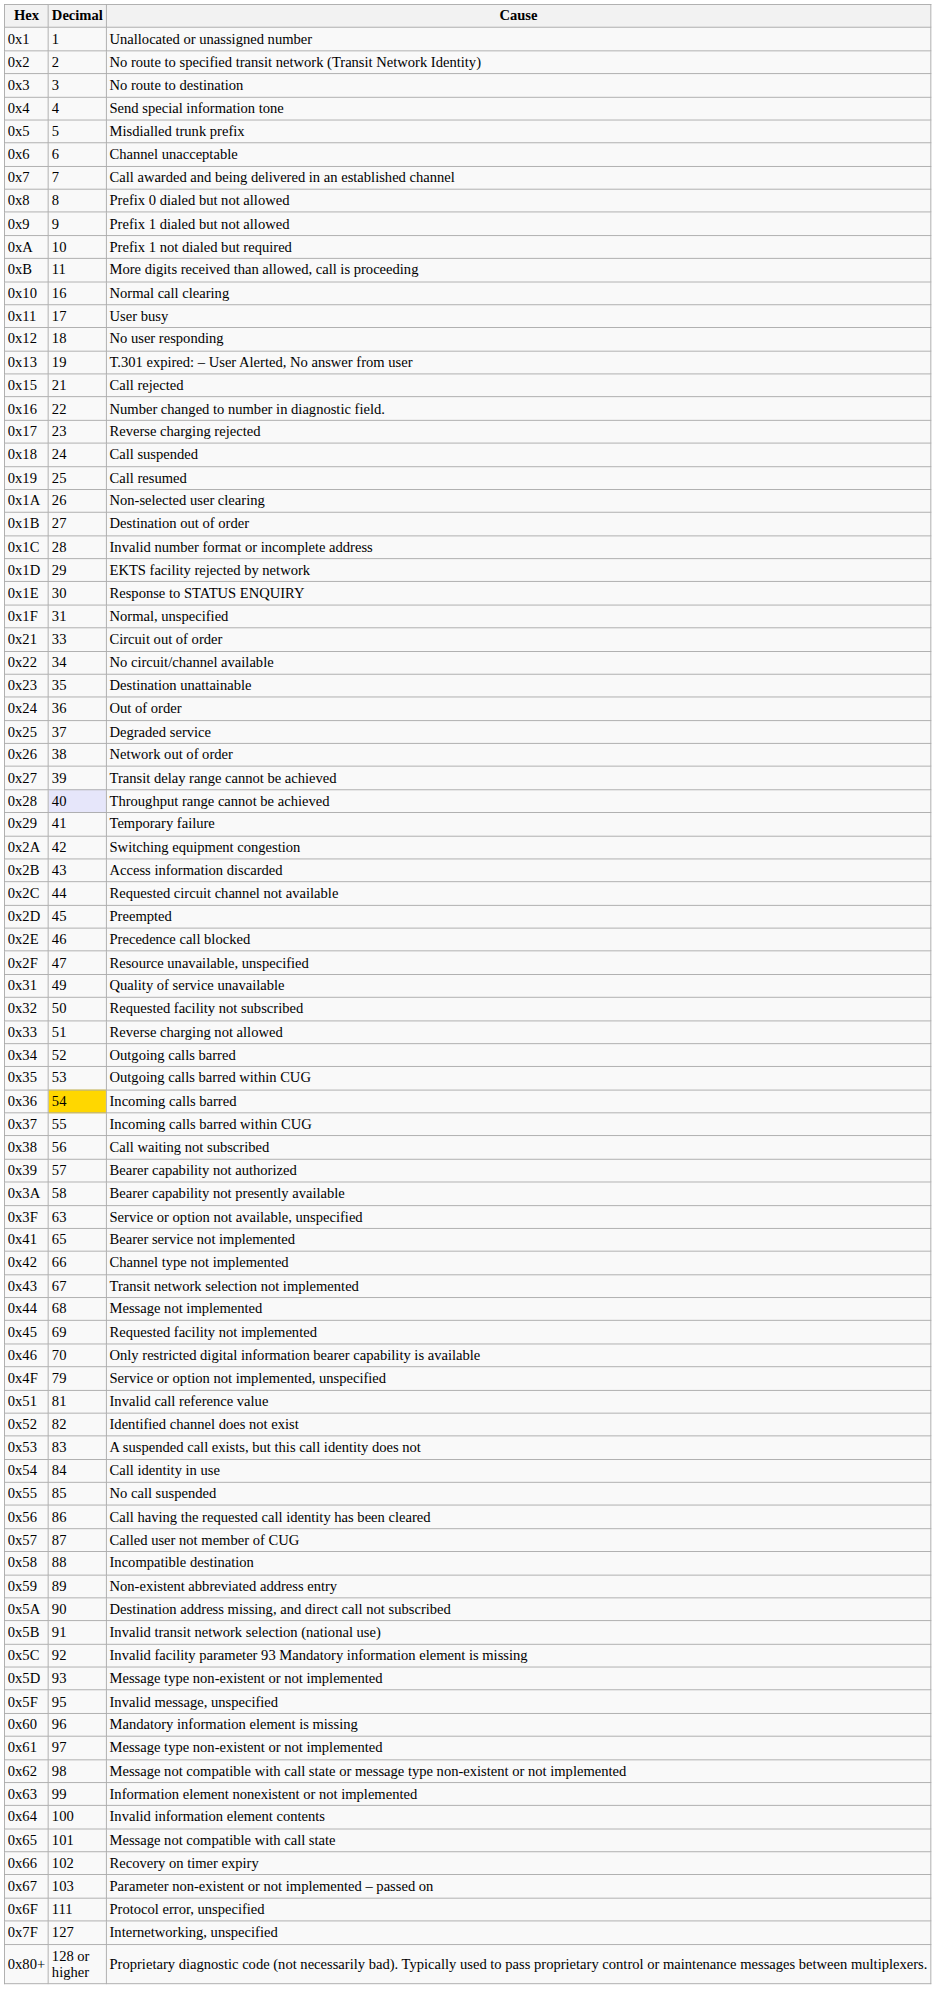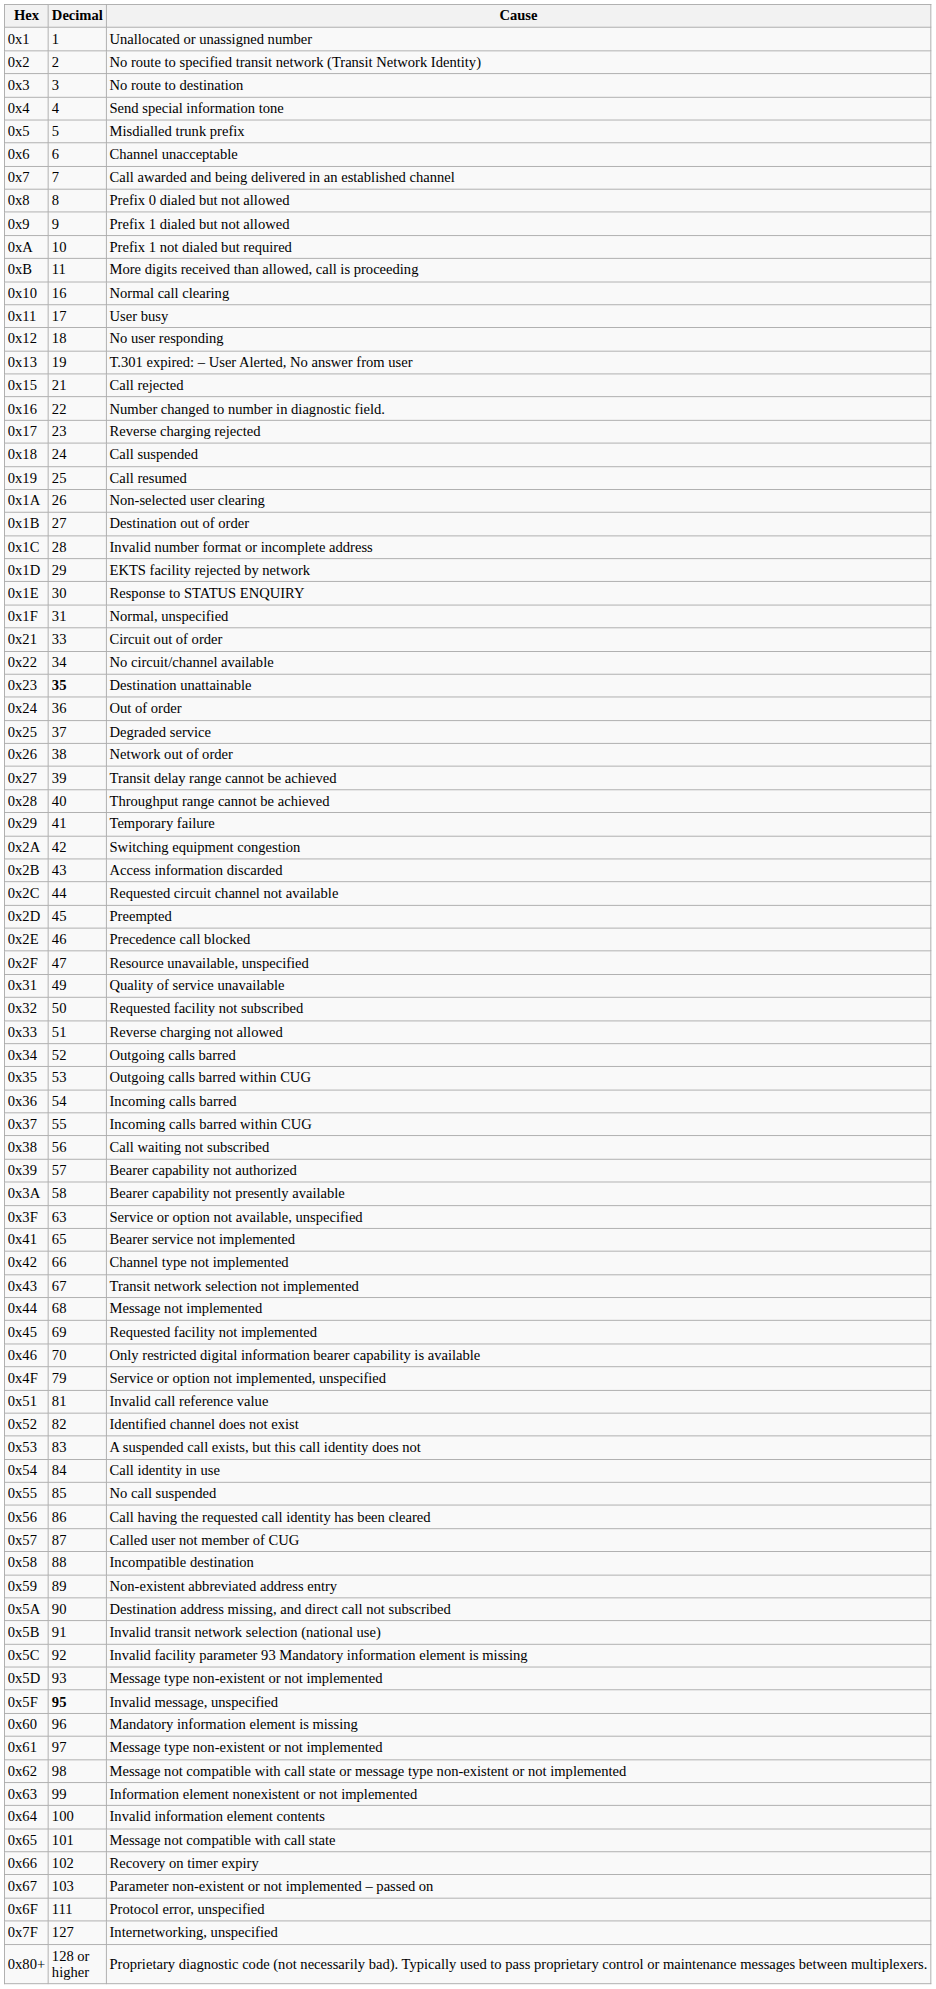(59, 685) normal -> (59, 685) bold
(59, 801) lavender background -> (59, 801) no background
(59, 1101) gold background -> (59, 1101) no background
(59, 1701) normal -> (59, 1701) bold
